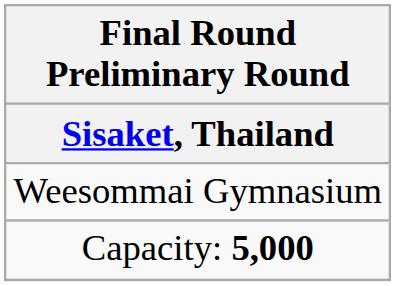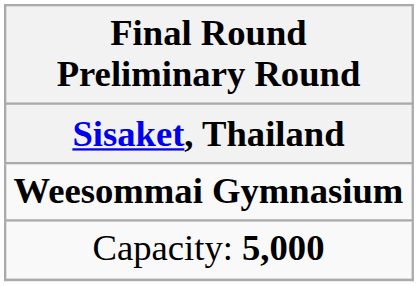(198, 190) normal -> (208, 190) bold
